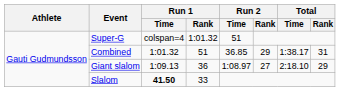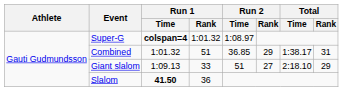(164, 39) normal -> (166, 39) bold
(236, 39) 51 -> (239, 39) 1:08.97
(203, 66) 36 -> (206, 66) 33
(236, 66) 1:08.97 -> (239, 66) 51
(203, 80) 33 -> (206, 80) 36
